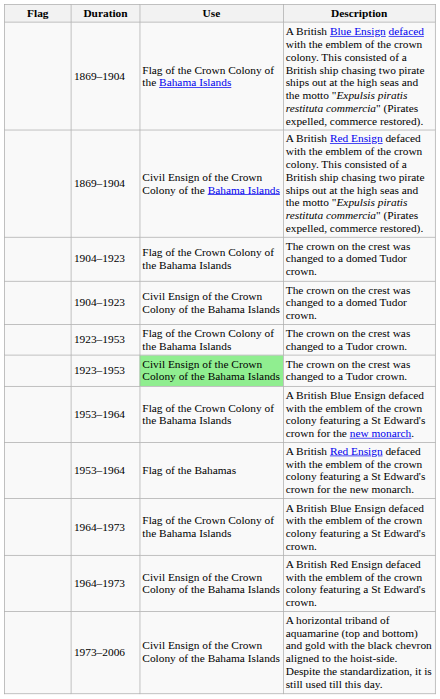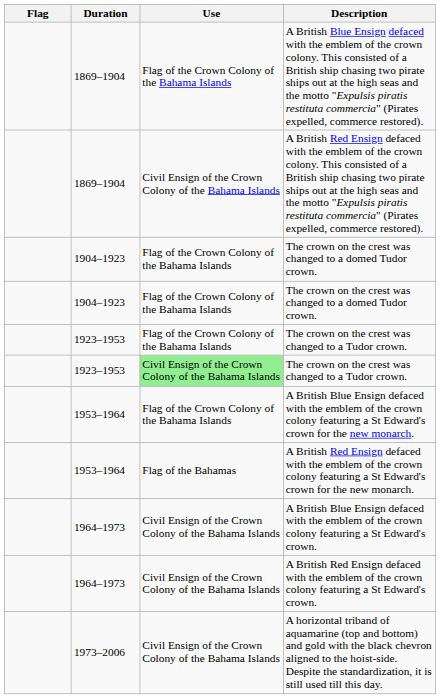(211, 302) Civil Ensign of the Crown Colony of the Bahama Islands -> (208, 302) Flag of the Crown Colony of the Bahama Islands
(208, 527) Flag of the Crown Colony of the Bahama Islands -> (211, 527) Civil Ensign of the Crown Colony of the Bahama Islands
